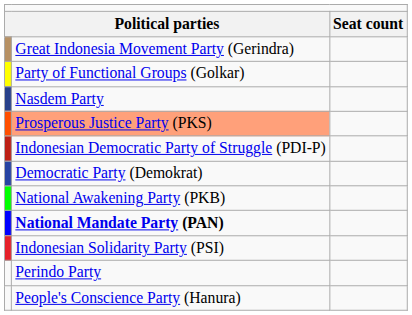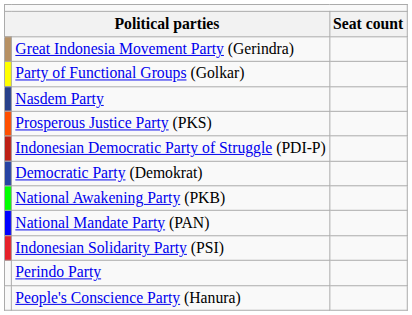(114, 123) lightsalmon background -> (114, 123) no background
(119, 223) bold -> (112, 223) normal
